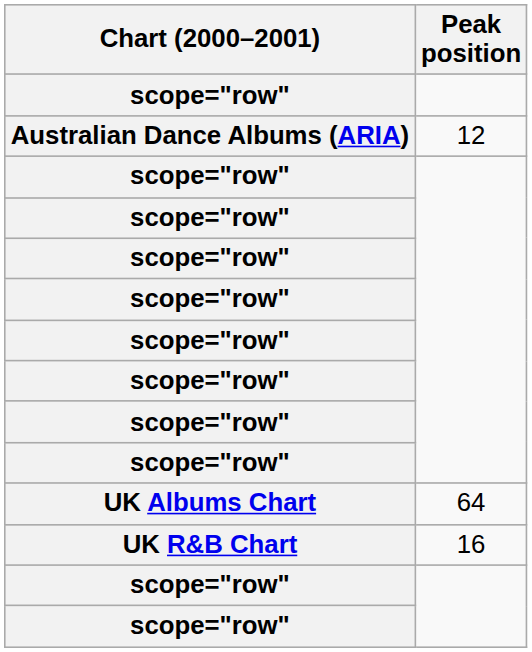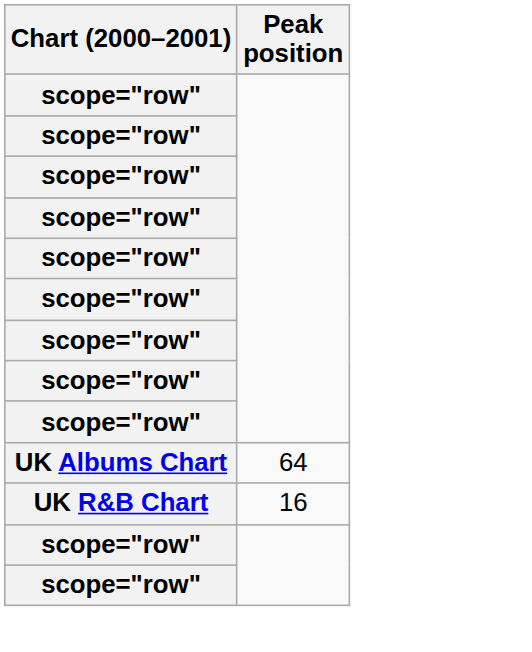- row: (210, 135)
